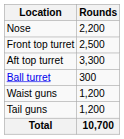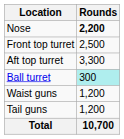(92, 28) normal -> (92, 28) bold
(88, 77) no background -> (88, 77) paleturquoise background
